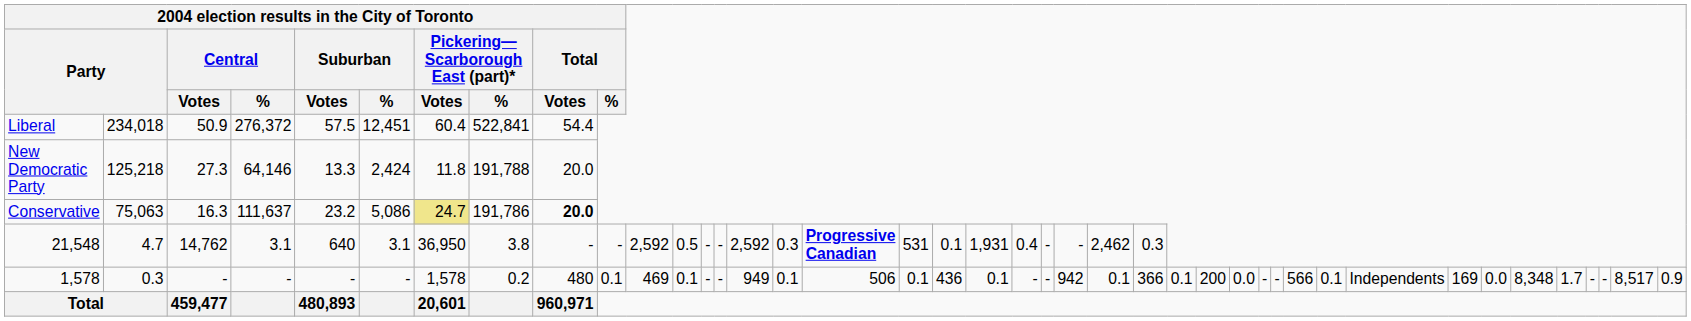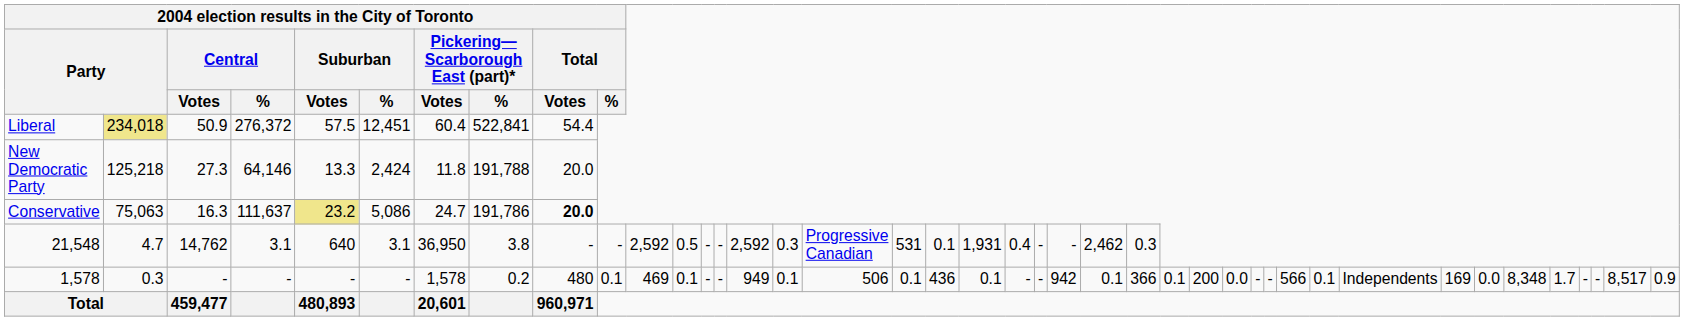(135, 126) no background -> (135, 126) khaki background
(340, 211) no background -> (340, 211) khaki background
(450, 211) khaki background -> (450, 211) no background
(851, 245) bold -> (847, 245) normal
